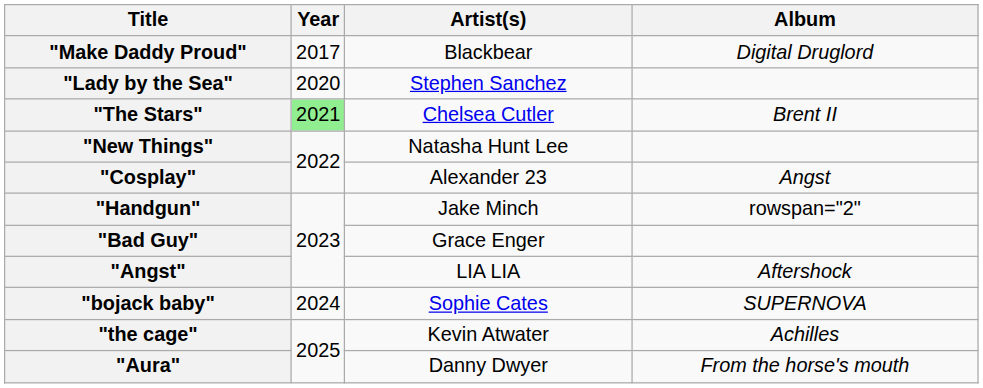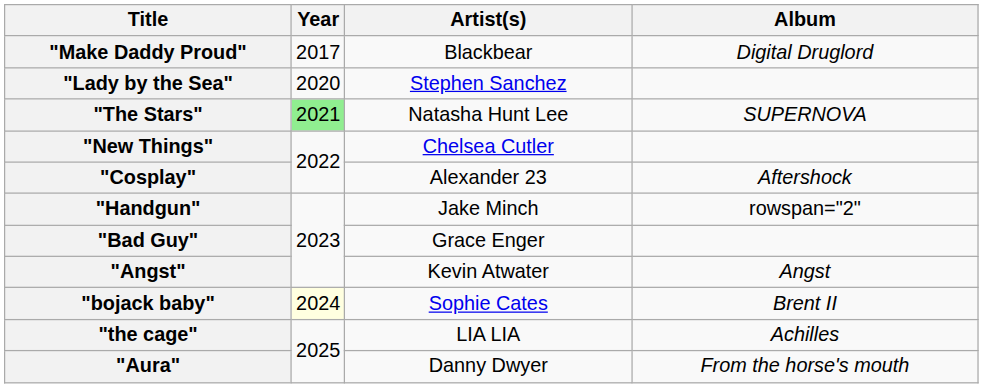(488, 114) Chelsea Cutler -> (488, 114) Natasha Hunt Lee
(805, 114) Brent II -> (805, 114) SUPERNOVA
(488, 146) Natasha Hunt Lee -> (488, 146) Chelsea Cutler
(805, 177) Angst -> (805, 177) Aftershock
(488, 271) LIA LIA -> (488, 271) Kevin Atwater
(805, 271) Aftershock -> (805, 271) Angst
(318, 303) no background -> (318, 303) lightyellow background
(805, 303) SUPERNOVA -> (805, 303) Brent II
(488, 334) Kevin Atwater -> (488, 334) LIA LIA
